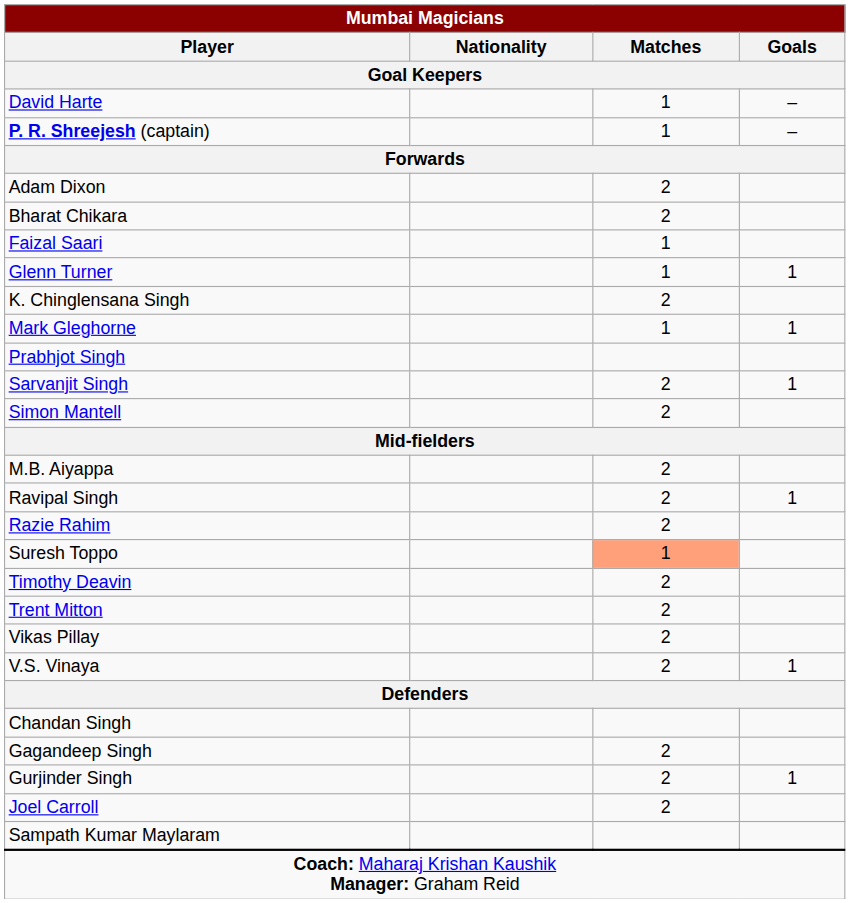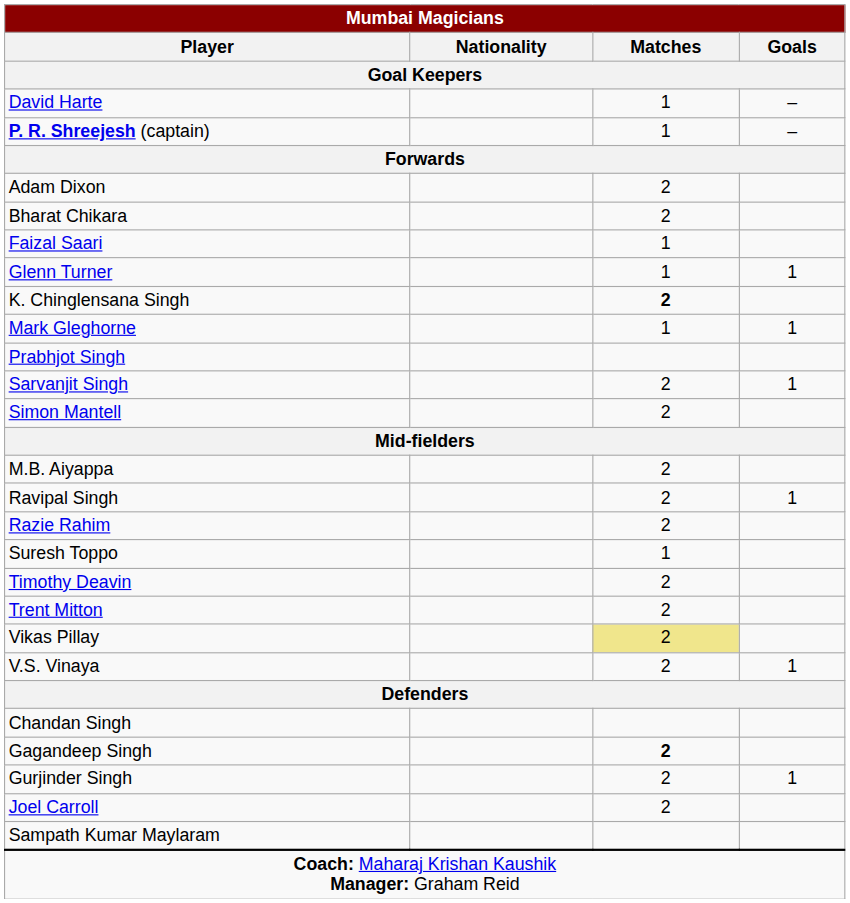(666, 300) normal -> (666, 300) bold
(666, 553) lightsalmon background -> (666, 553) no background
(666, 638) no background -> (666, 638) khaki background
(666, 750) normal -> (666, 750) bold
